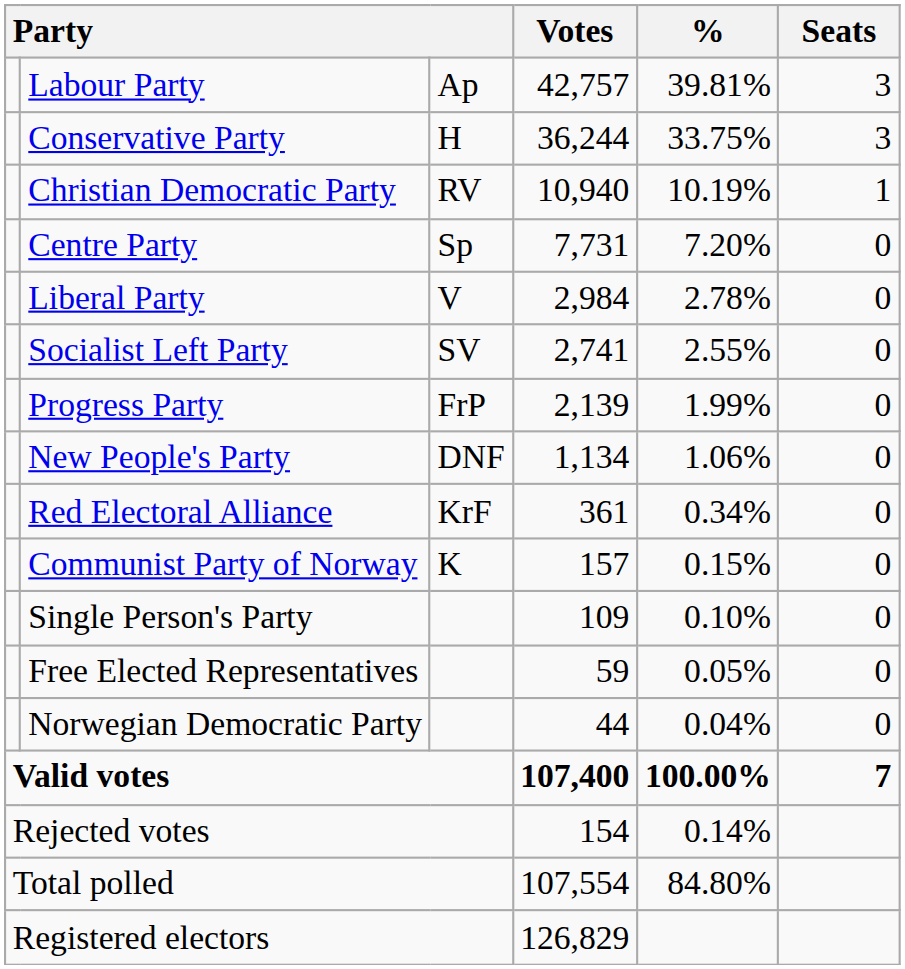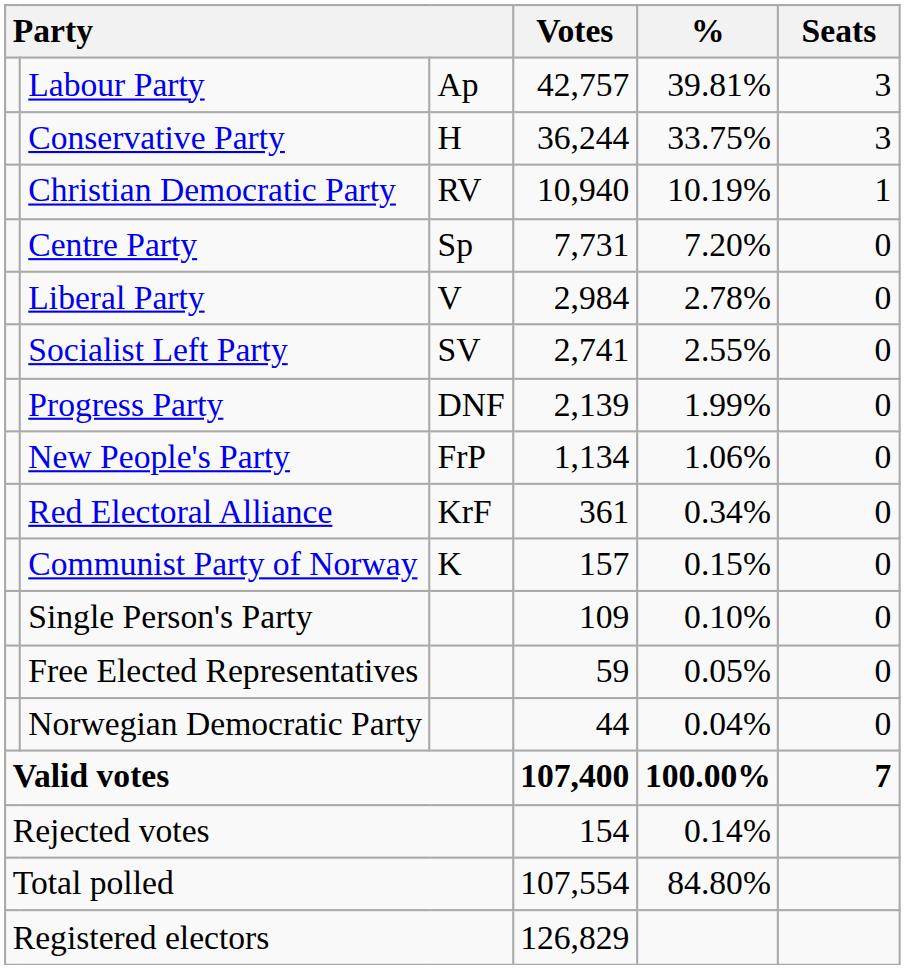(462, 404) FrP -> (471, 404) DNF
(471, 457) DNF -> (462, 457) FrP
